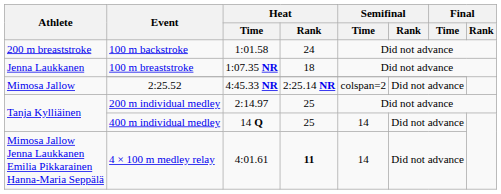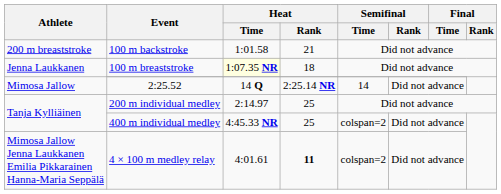(309, 49) 24 -> (309, 49) 21
(252, 67) no background -> (252, 67) lightyellow background
(252, 86) 4:45.33 NR -> (252, 86) 14 Q
(363, 86) colspan=2 -> (363, 86) 14
(252, 122) 14 Q -> (252, 122) 4:45.33 NR
(363, 122) 14 -> (363, 122) colspan=2
(363, 160) 14 -> (363, 160) colspan=2
